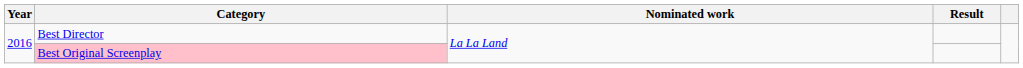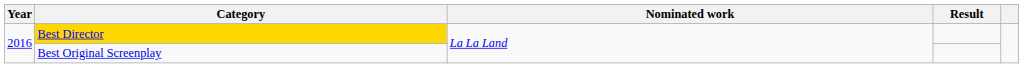(71, 33) no background -> (71, 33) gold background
(99, 53) pink background -> (99, 53) no background
